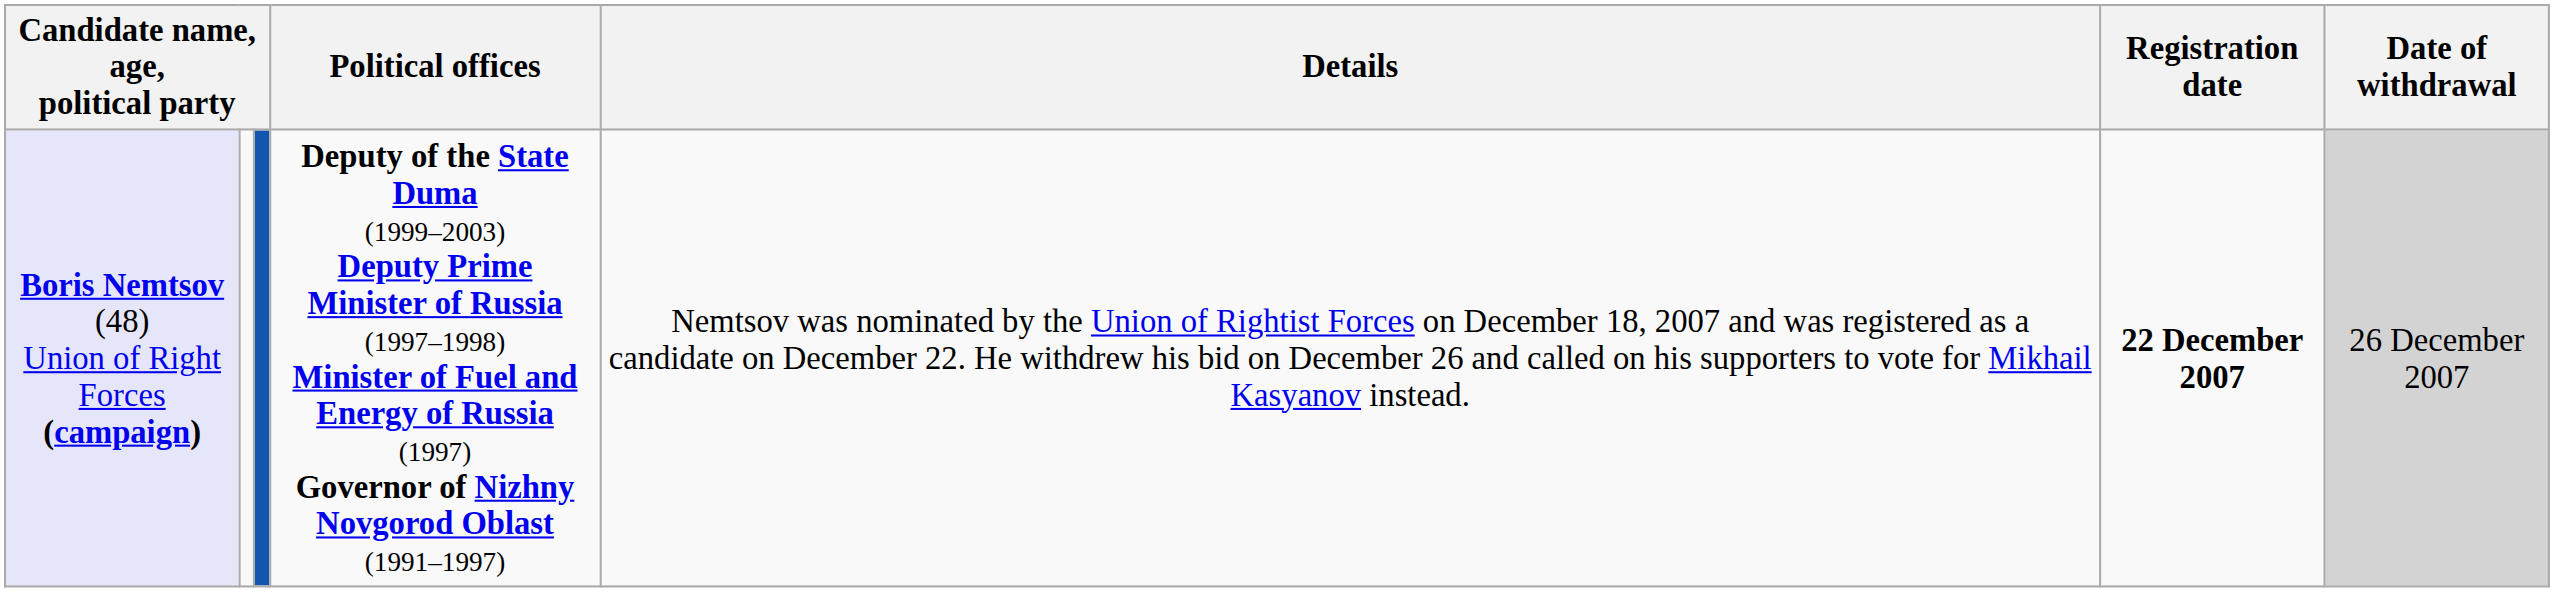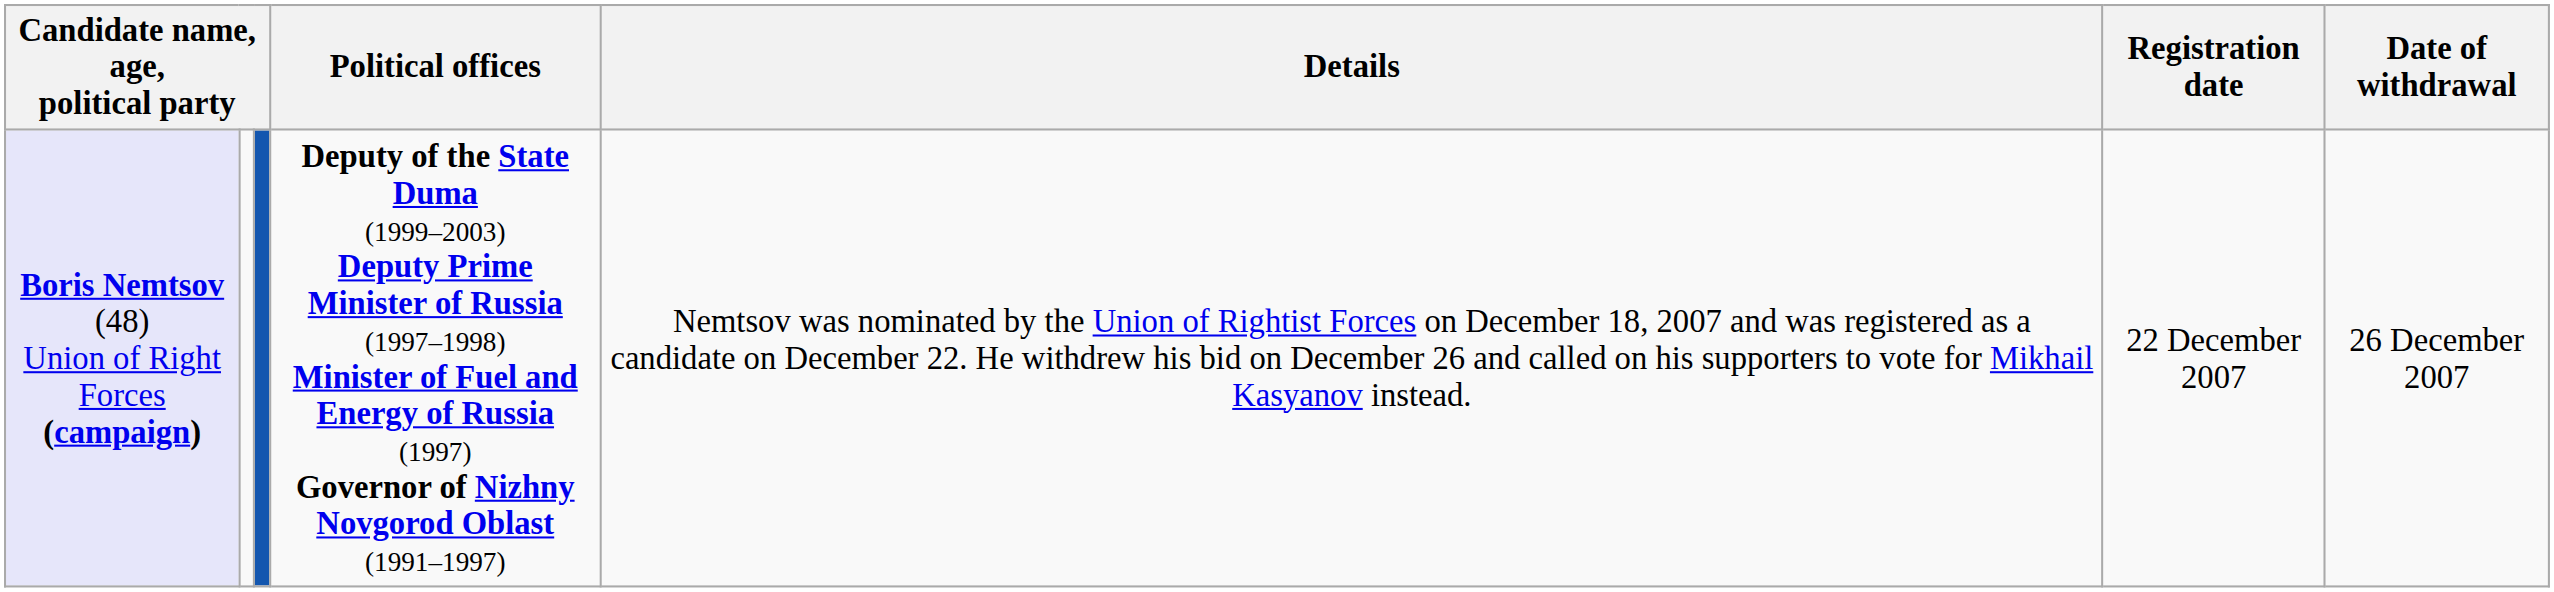(2212, 357) bold -> (2214, 357) normal
(2437, 357) lightgrey background -> (2437, 357) no background
